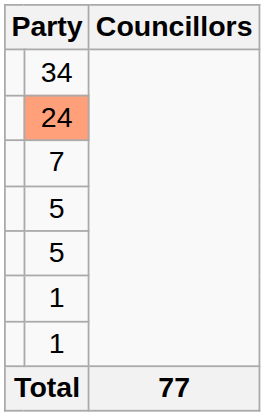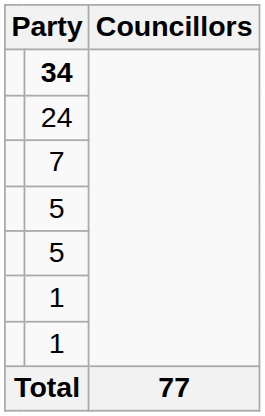(57, 72) normal -> (57, 72) bold
(57, 117) lightsalmon background -> (57, 117) no background
